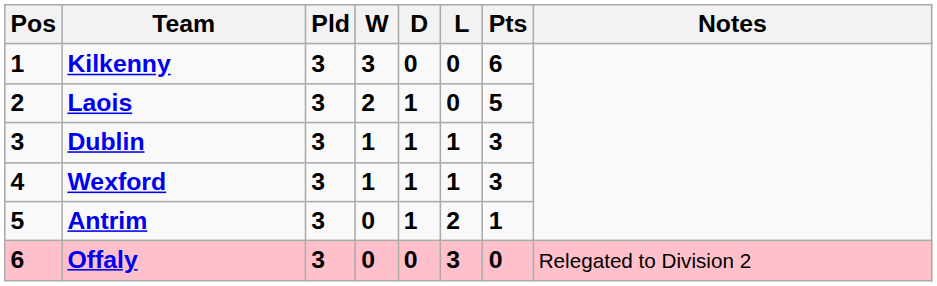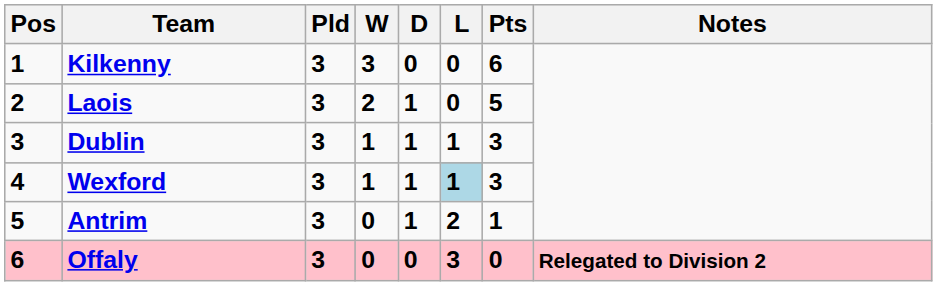(453, 181) no background -> (453, 181) lightblue background
(645, 261) normal -> (652, 260) bold
